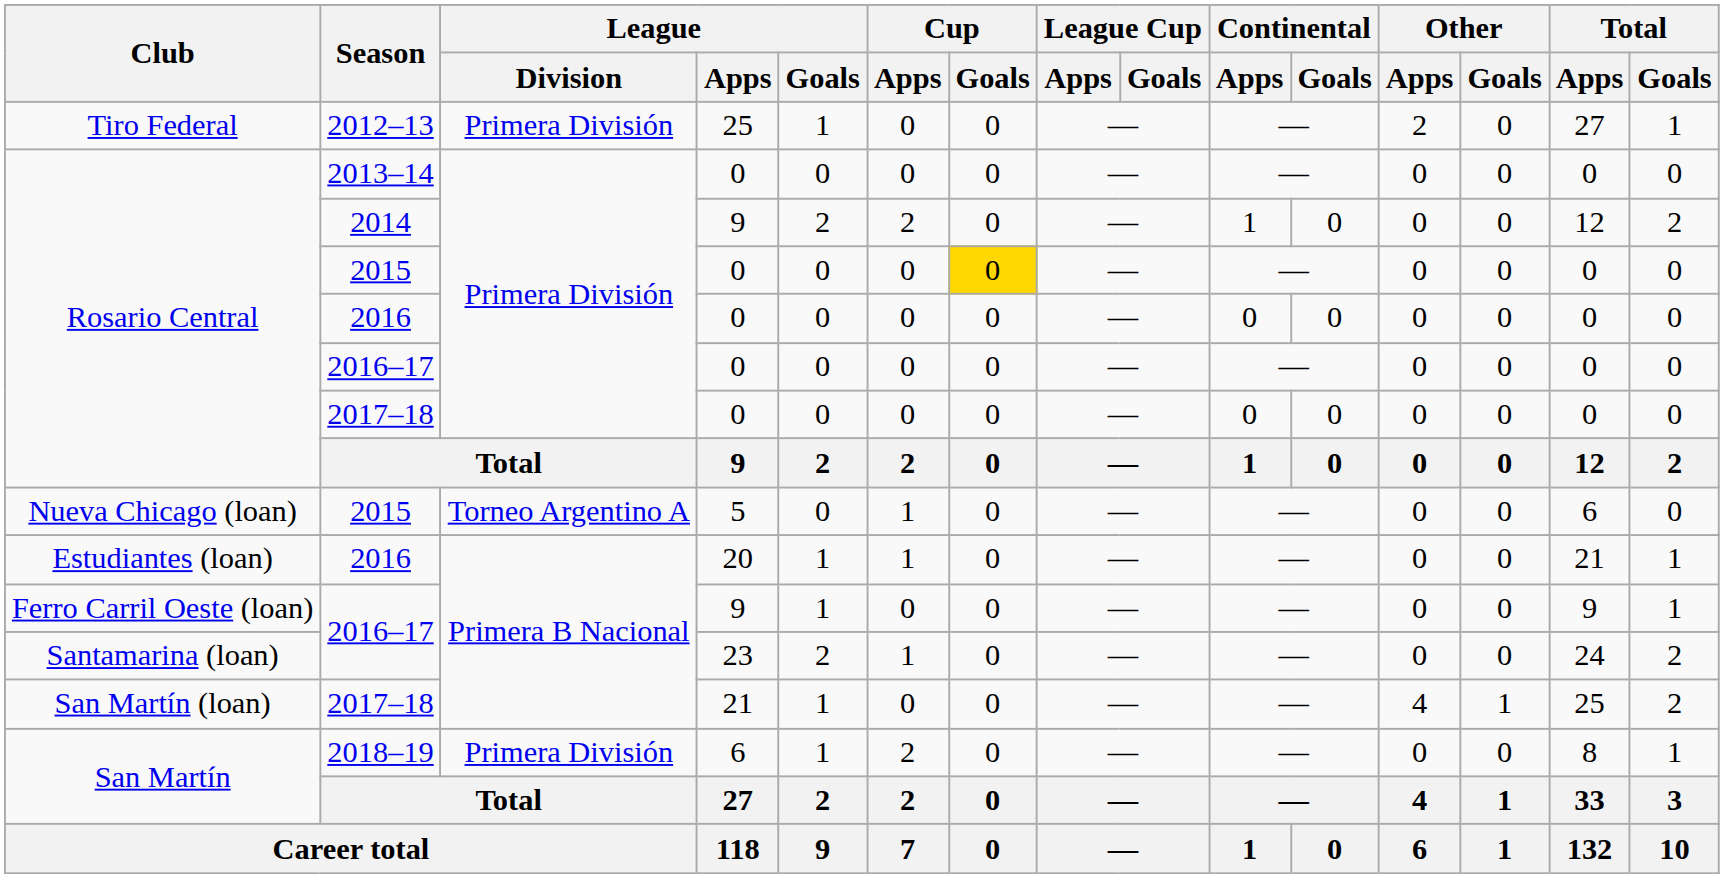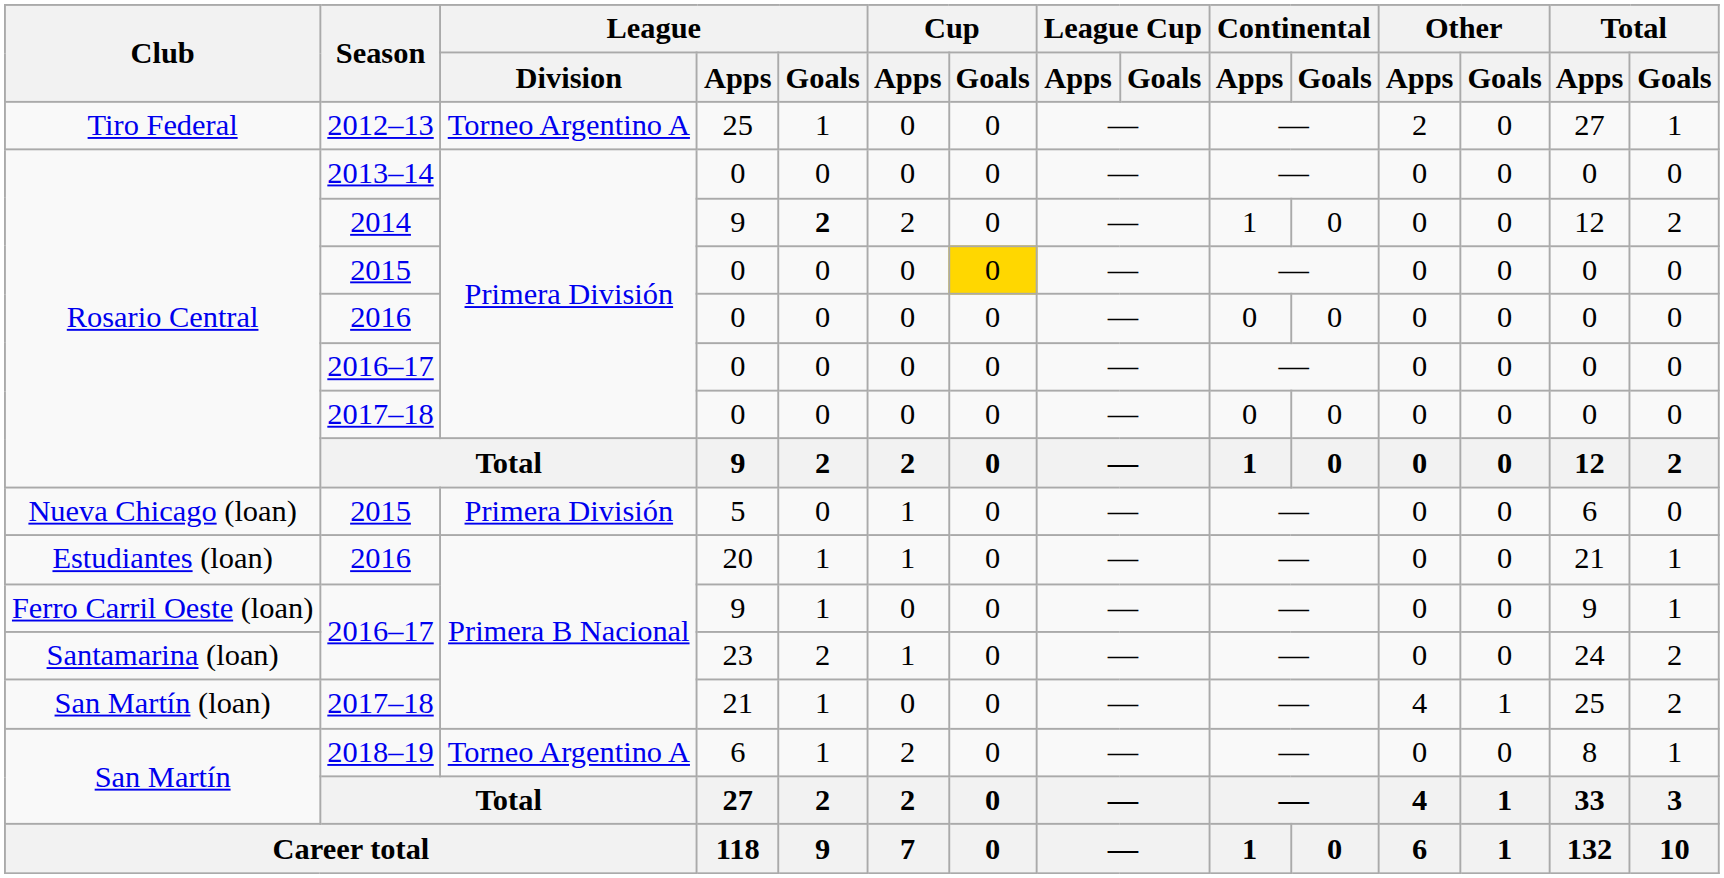(569, 125) Primera División -> (569, 125) Torneo Argentino A
(823, 221) normal -> (823, 221) bold
(569, 510) Torneo Argentino A -> (569, 510) Primera División
(569, 751) Primera División -> (569, 751) Torneo Argentino A
